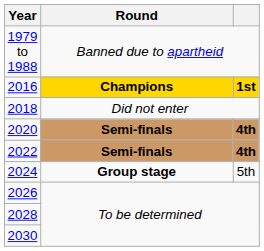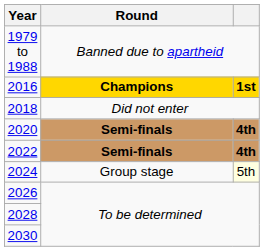(137, 172) bold -> (137, 172) normal
(246, 172) no background -> (246, 172) lightyellow background
